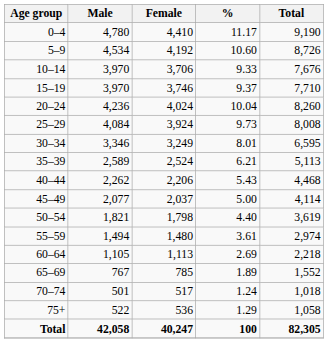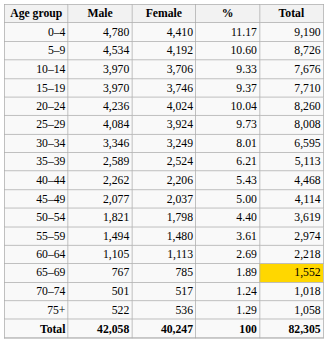(307, 273) no background -> (307, 273) gold background
